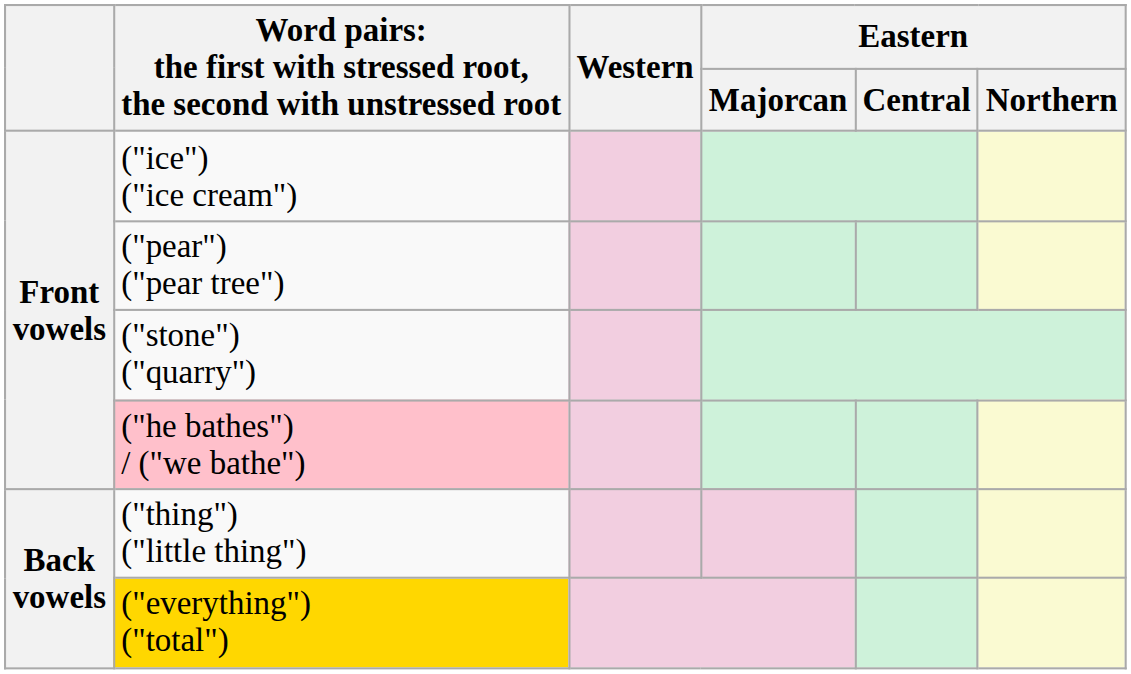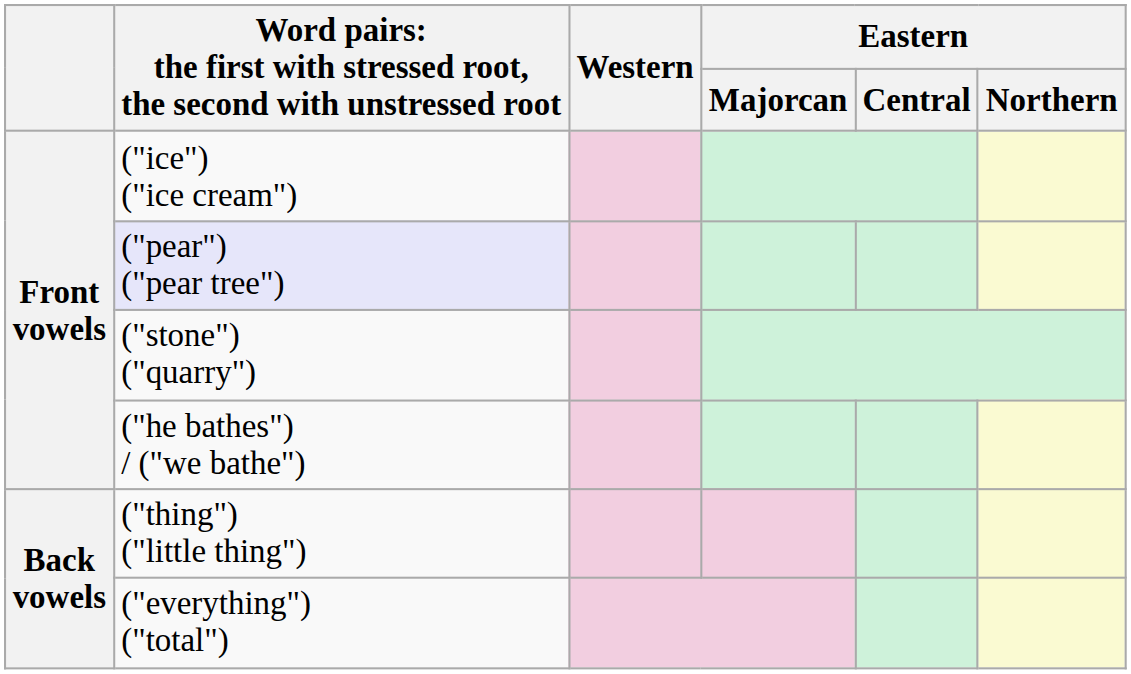(203, 264) no background -> (203, 264) lavender background
(213, 443) pink background -> (213, 443) no background
(216, 622) gold background -> (216, 622) no background
